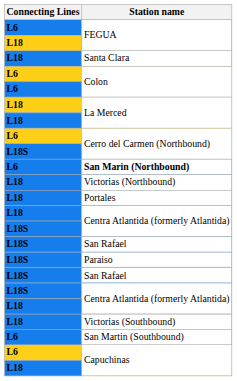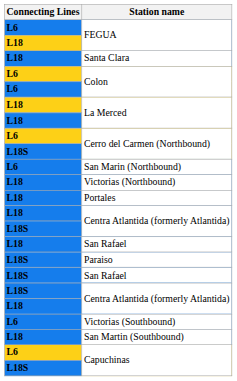(137, 167) bold -> (133, 167) normal
(17, 244) L18S -> (15, 244) L18
(15, 321) L18 -> (12, 321) L6
(12, 337) L6 -> (15, 337) L18
(15, 368) L18 -> (17, 368) L18S
